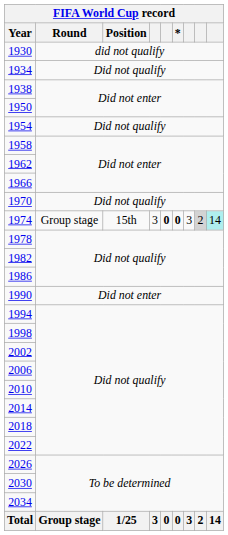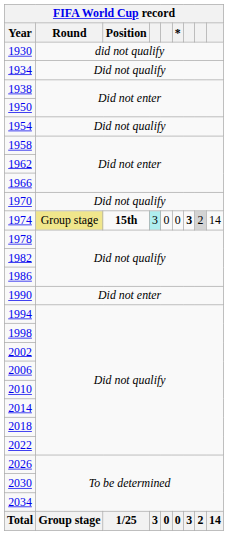(69, 220) no background -> (69, 220) khaki background
(126, 220) normal -> (126, 220) bold
(155, 220) no background -> (155, 220) paleturquoise background
(166, 220) bold -> (166, 220) normal
(178, 220) bold -> (178, 220) normal
(189, 220) normal -> (189, 220) bold
(215, 220) paleturquoise background -> (215, 220) no background
